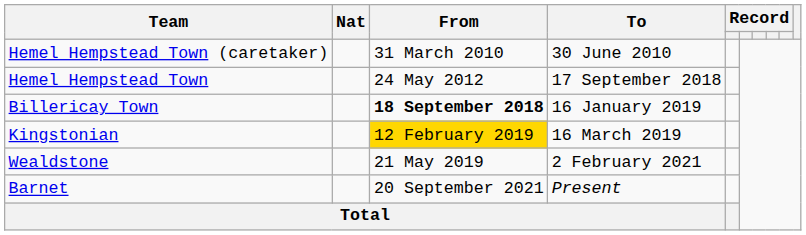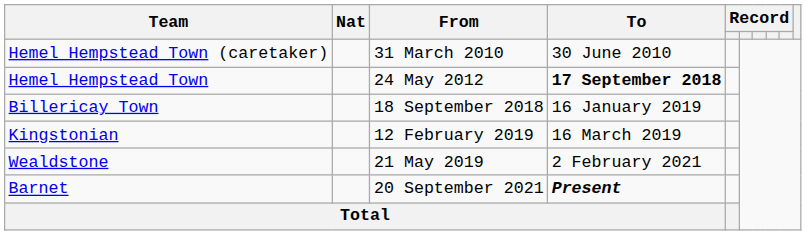(637, 80) normal -> (637, 80) bold
(459, 107) bold -> (459, 107) normal
(454, 135) gold background -> (454, 135) no background
(587, 189) normal -> (587, 189) bold
